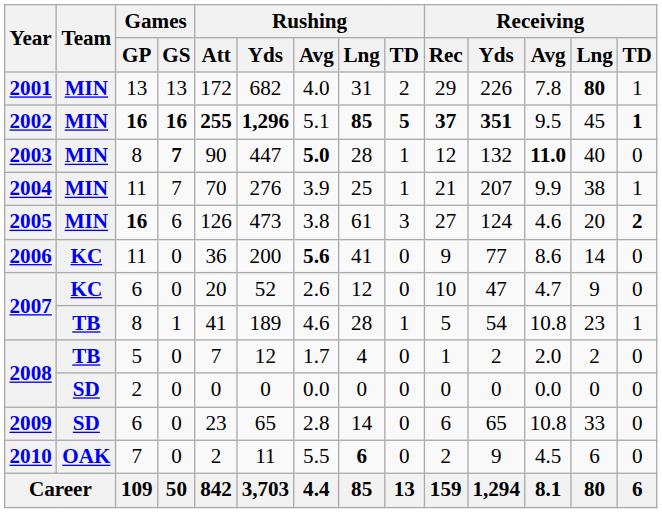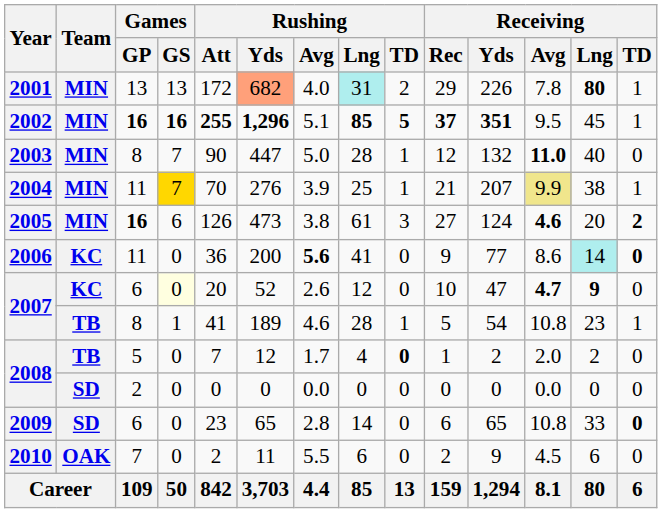(265, 88) no background -> (265, 88) lightsalmon background
(362, 88) no background -> (362, 88) paleturquoise background
(637, 121) bold -> (637, 121) normal
(176, 155) bold -> (176, 155) normal
(316, 155) bold -> (316, 155) normal
(176, 188) no background -> (176, 188) gold background
(548, 188) no background -> (548, 188) khaki background
(548, 222) normal -> (548, 222) bold
(595, 255) no background -> (595, 255) paleturquoise background
(637, 255) normal -> (637, 255) bold
(176, 289) no background -> (176, 289) lightyellow background
(548, 289) normal -> (548, 289) bold
(595, 289) normal -> (595, 289) bold
(404, 356) normal -> (404, 356) bold
(637, 423) normal -> (637, 423) bold
(362, 456) bold -> (362, 456) normal
